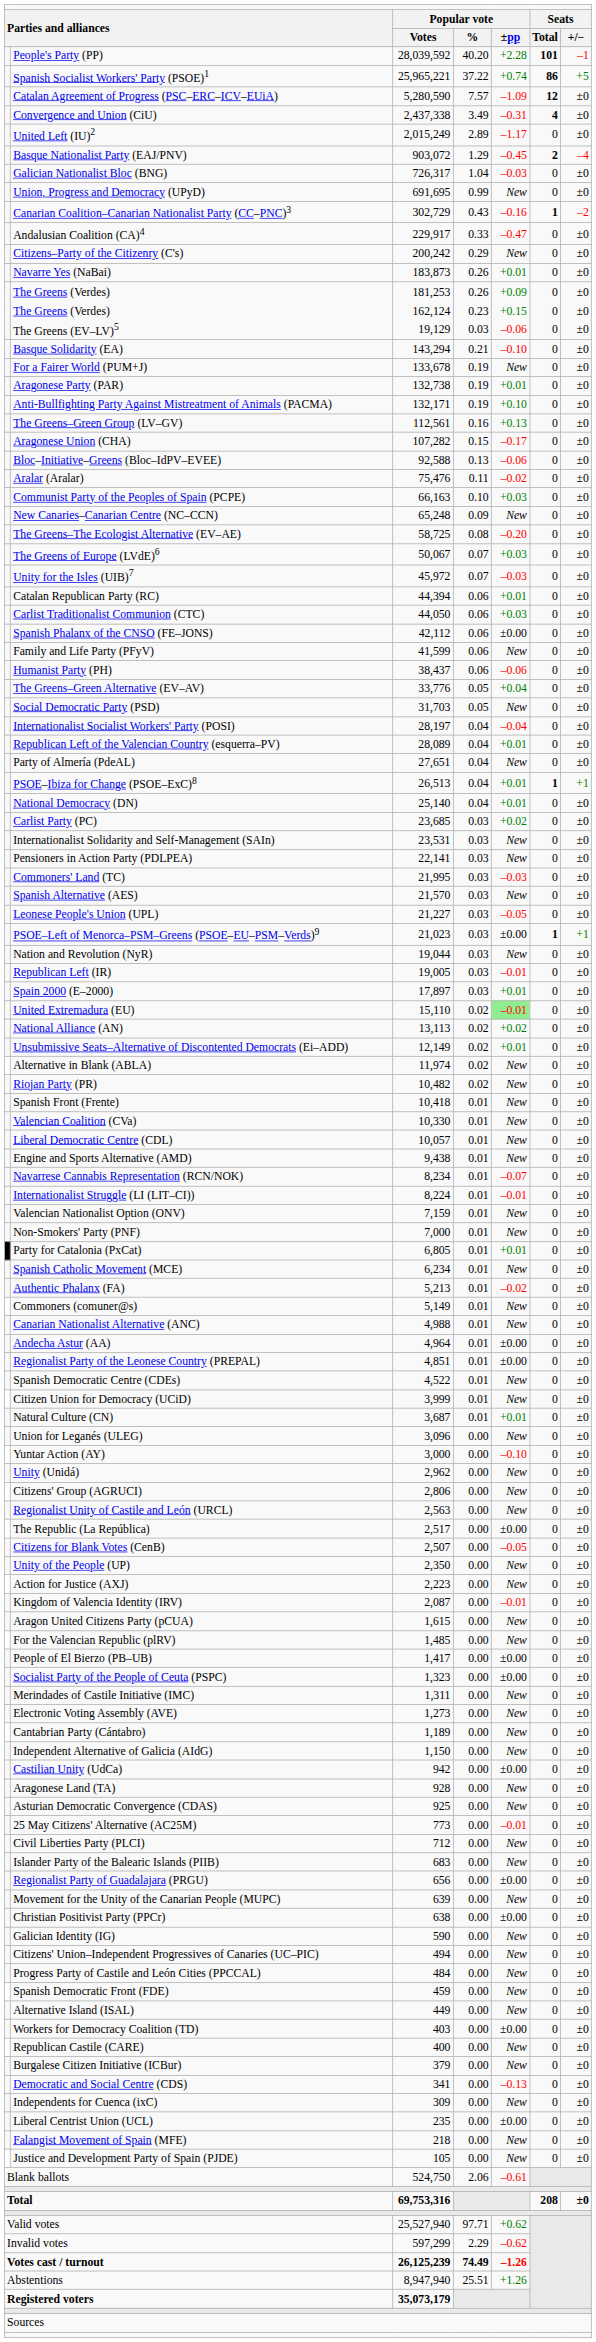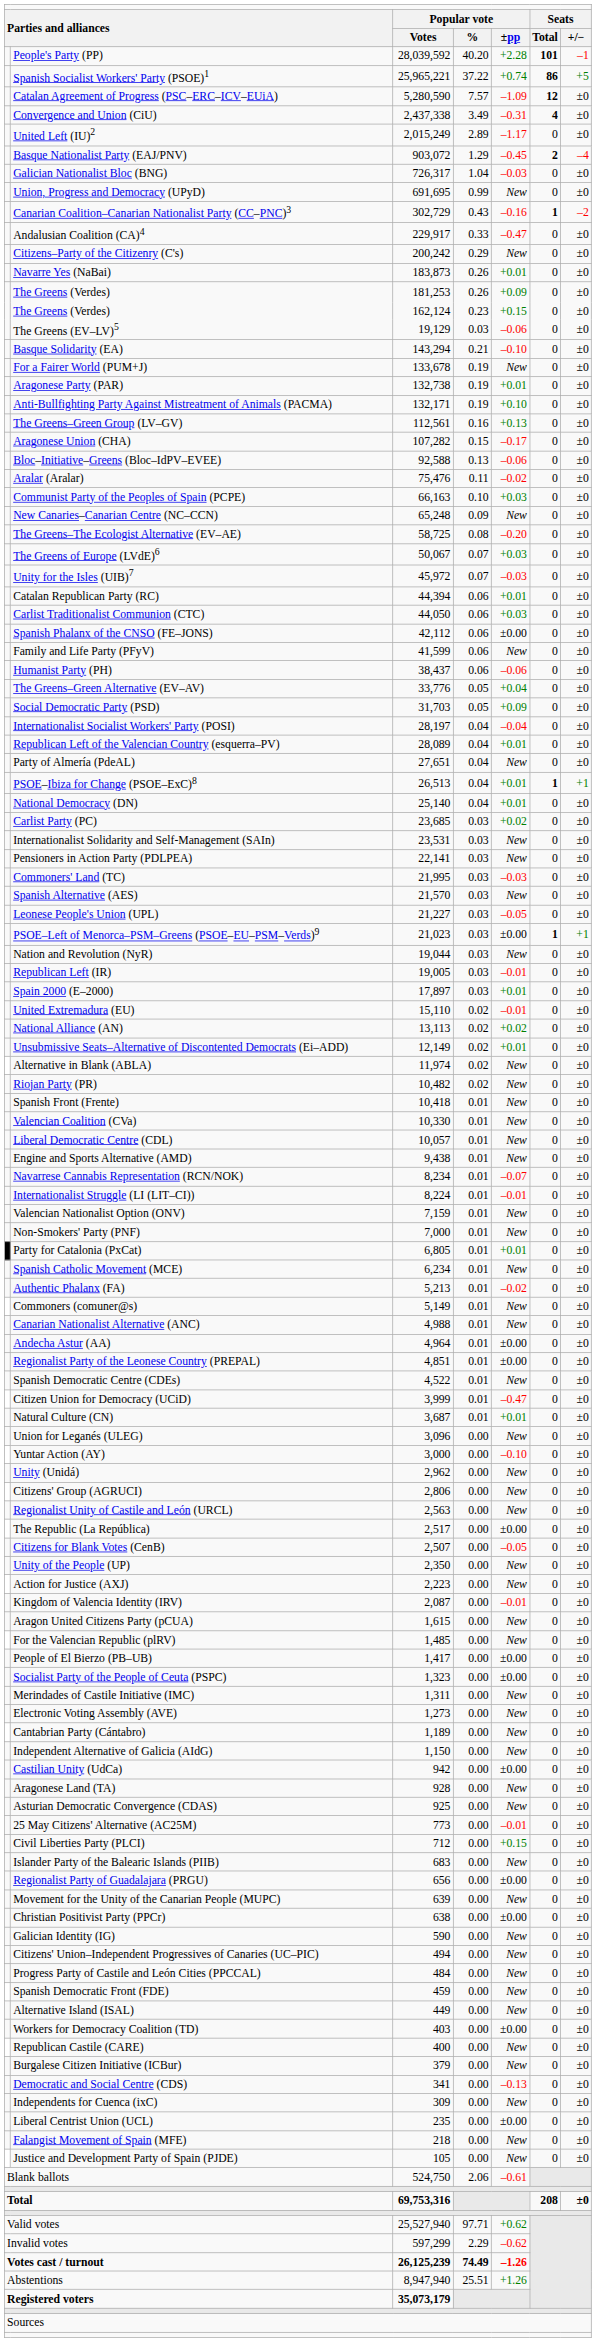(517, 707) New -> (513, 707) +0.09
(514, 1010) lightgreen background -> (514, 1010) no background
(517, 1399) New -> (514, 1399) –0.47
(517, 1843) New -> (513, 1843) +0.15
